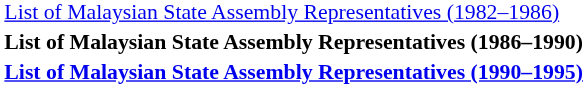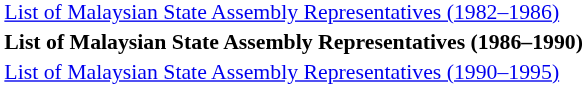(294, 71) bold -> (282, 71) normal
